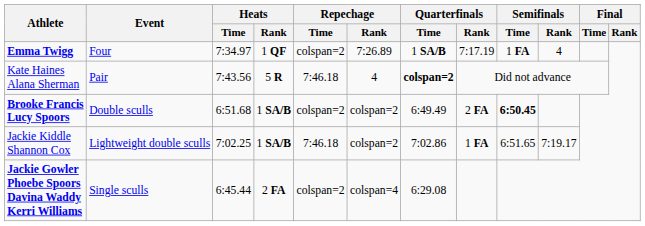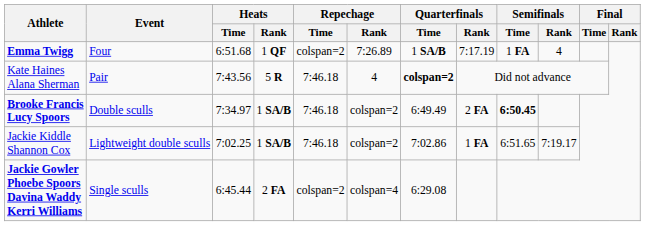(233, 51) 7:34.97 -> (233, 51) 6:51.68
(233, 111) 6:51.68 -> (233, 111) 7:34.97
(321, 111) colspan=2 -> (321, 111) 7:46.18
